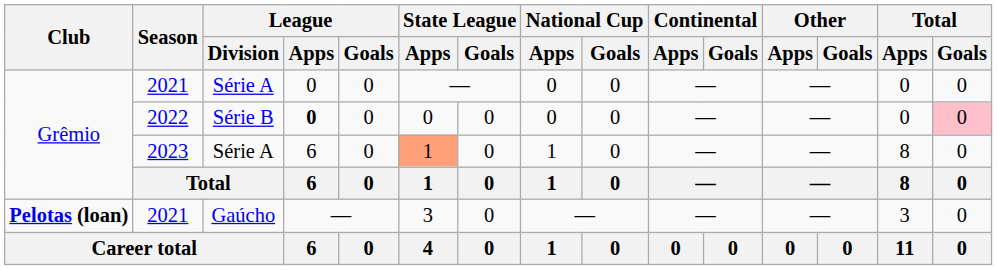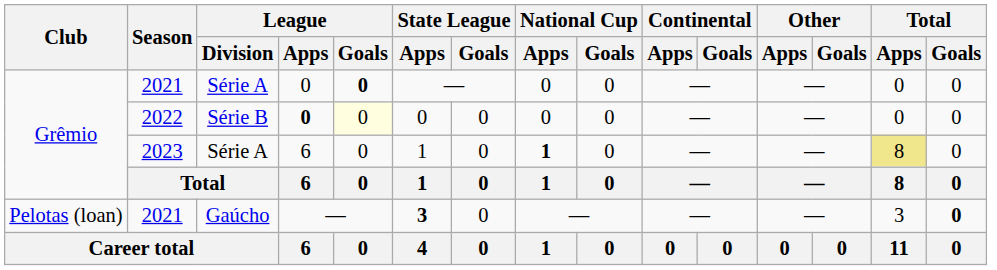(369, 85) normal -> (363, 85) bold
(369, 118) no background -> (363, 118) lightyellow background
(962, 118) pink background -> (956, 118) no background
(428, 150) lightsalmon background -> (422, 150) no background
(552, 150) normal -> (546, 150) bold
(905, 150) no background -> (899, 150) khaki background
(69, 215) bold -> (66, 215) normal
(428, 215) normal -> (422, 215) bold
(962, 215) normal -> (956, 215) bold
